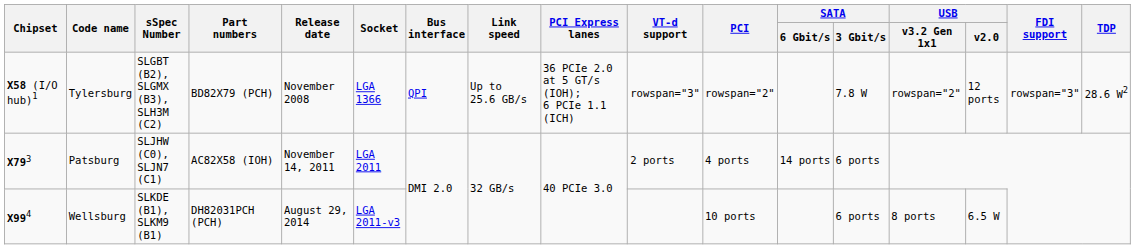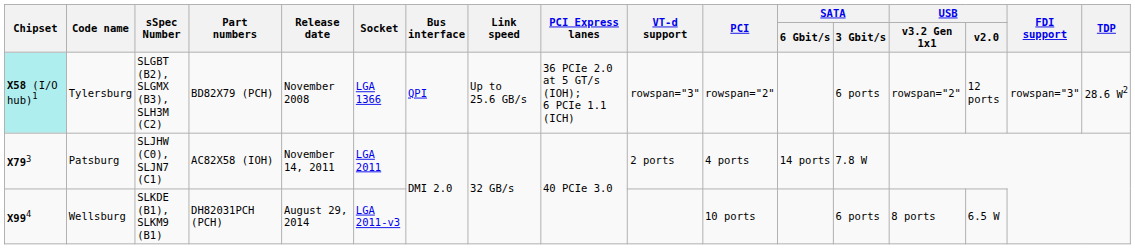(32, 92) no background -> (32, 92) paleturquoise background
(851, 92) 7.8 W -> (858, 92) 6 ports
(858, 161) 6 ports -> (851, 161) 7.8 W
